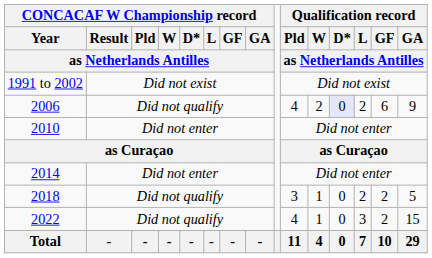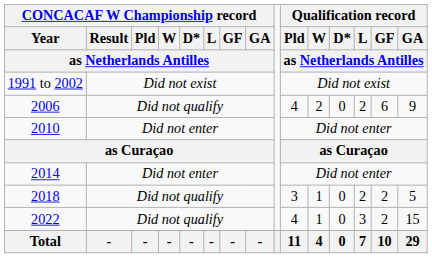(342, 106) lavender background -> (342, 106) no background
